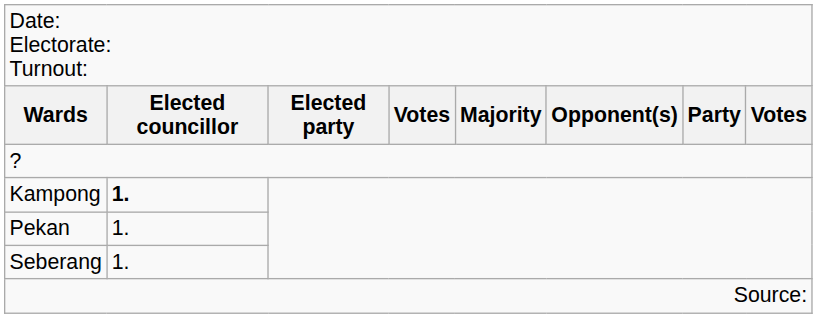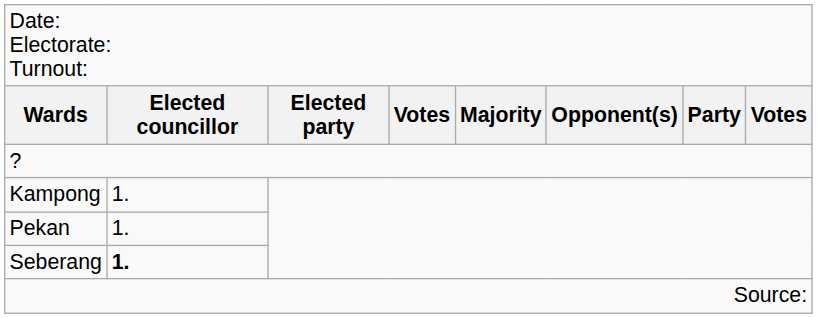(121, 194) bold -> (121, 194) normal
(121, 261) normal -> (121, 261) bold
